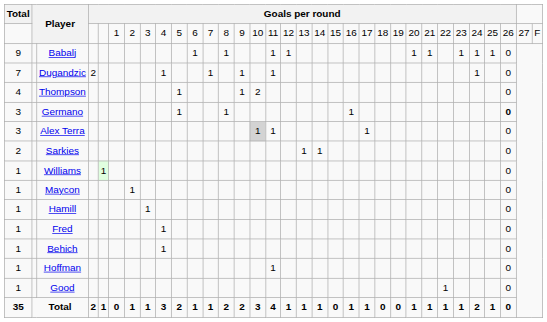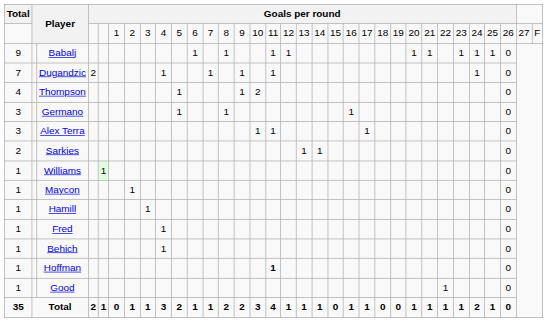(508, 112) bold -> (508, 112) normal
(258, 131) lightgrey background -> (258, 131) no background
(273, 268) normal -> (273, 268) bold
